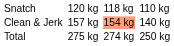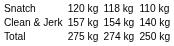(119, 22) lightsalmon background -> (119, 22) no background
